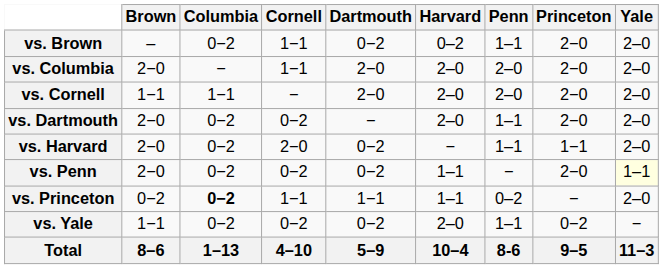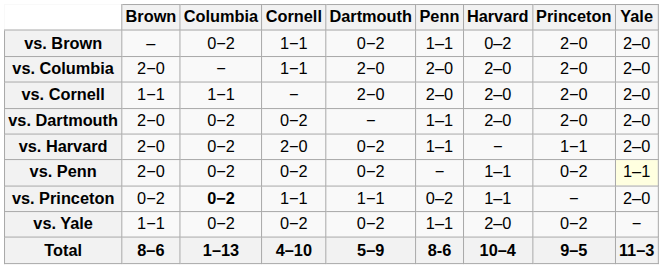columns swapped: (450, 17) <-> (509, 17)
(574, 172) 2−0 -> (574, 172) 0−2
